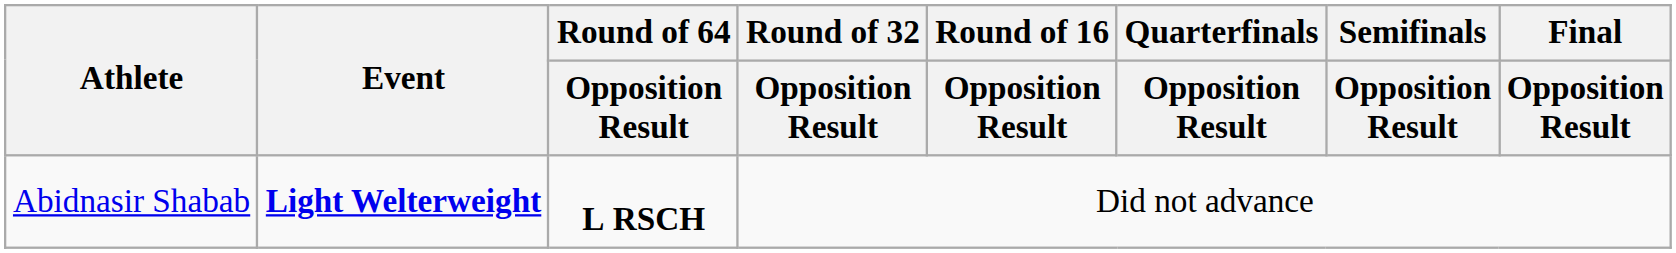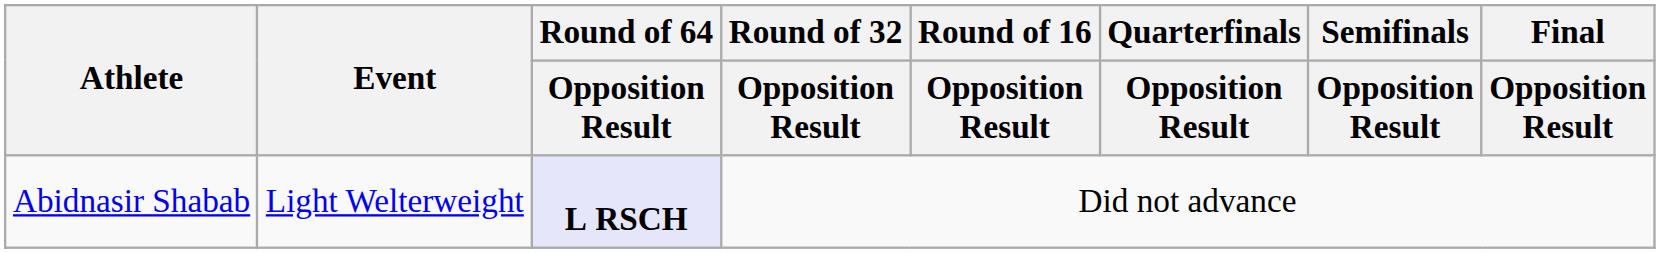(404, 200) bold -> (395, 200) normal
(644, 220) no background -> (626, 220) lavender background
